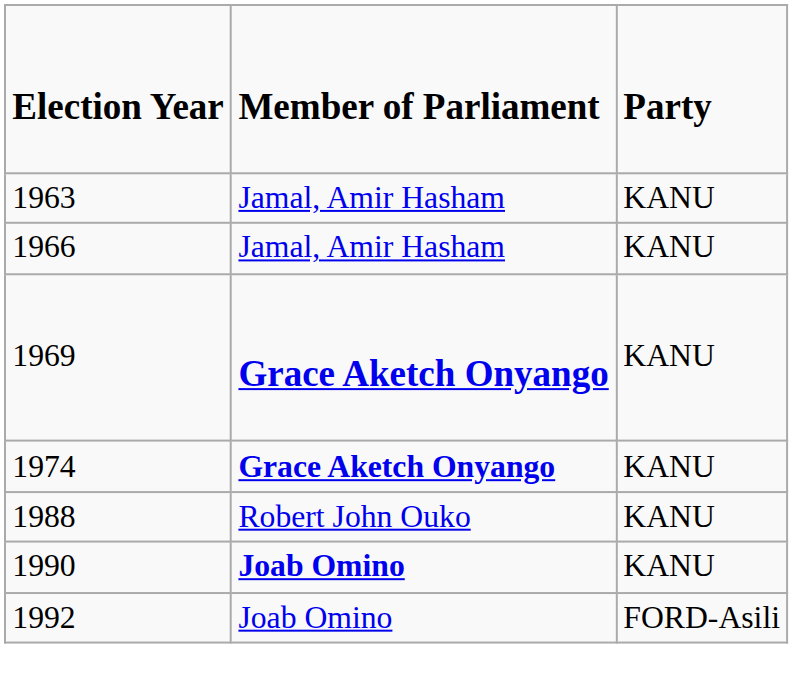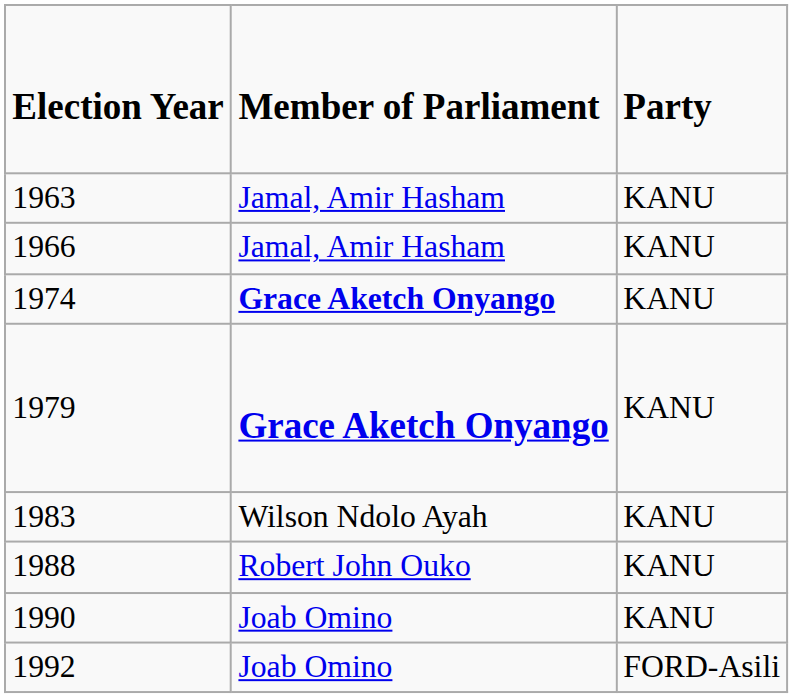- row: (44, 356)
+ row: (44, 407)
+ row: (44, 516)
(322, 566) bold -> (315, 616) normal
